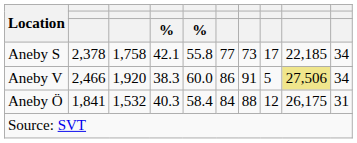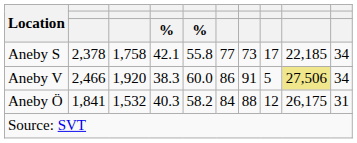(200, 101) 58.4 -> (200, 101) 58.2
